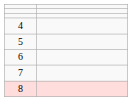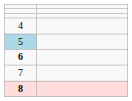(21, 41) no background -> (21, 41) lightblue background
(21, 57) normal -> (21, 57) bold
(21, 89) normal -> (21, 89) bold
